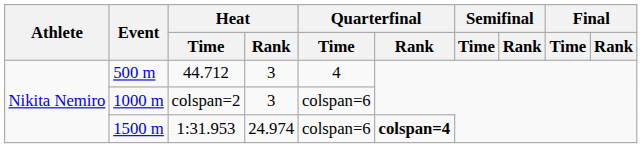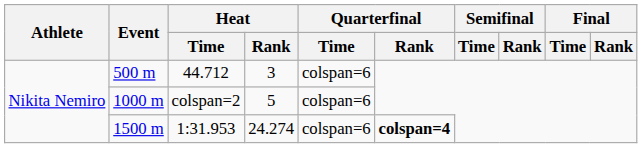(336, 73) 4 -> (336, 73) colspan=6
(271, 101) 3 -> (271, 101) 5
(271, 128) 24.974 -> (271, 128) 24.274
